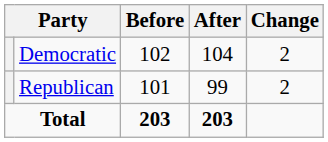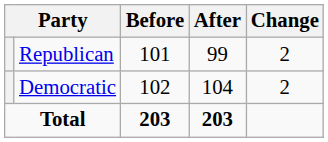rows swapped: (68, 53) <-> (66, 86)
